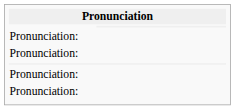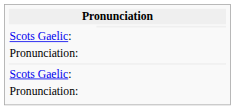(44, 36) Pronunciation: -> (41, 36) Scots Gaelic:
(44, 74) Pronunciation: -> (41, 74) Scots Gaelic:
